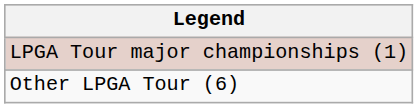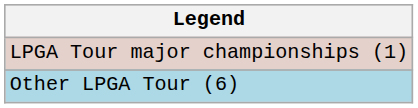(124, 86) no background -> (124, 86) lightblue background
